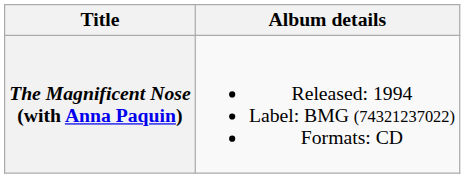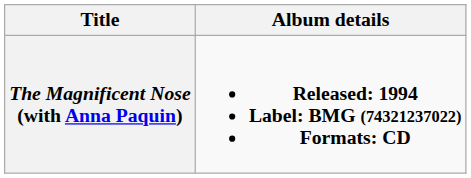(327, 115) normal -> (331, 115) bold
